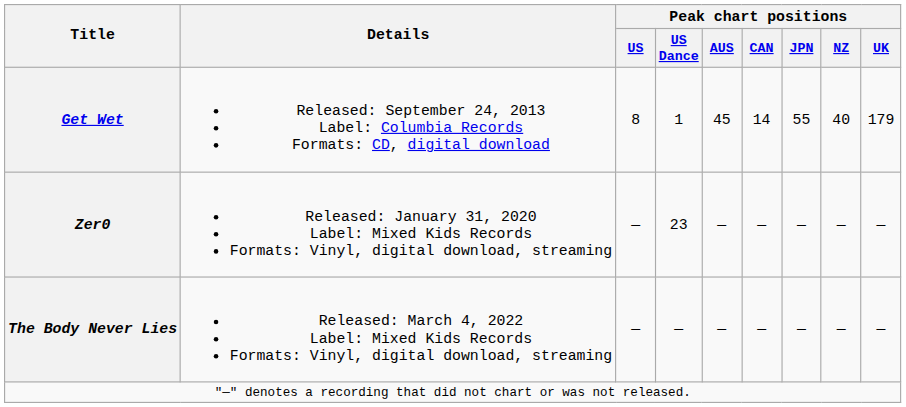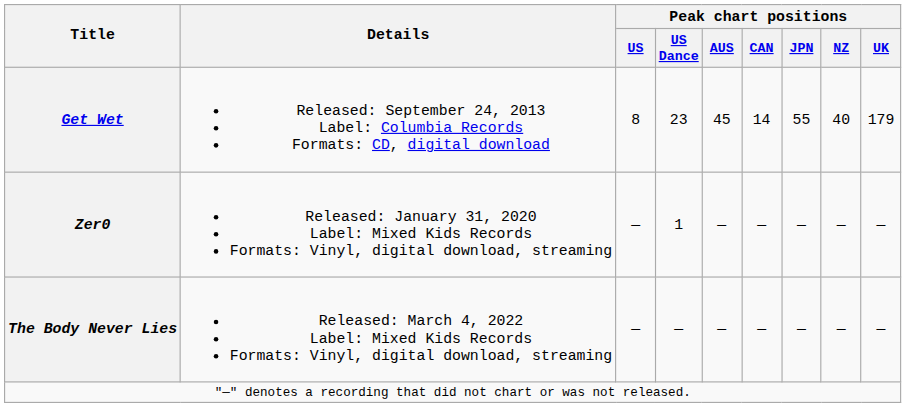(679, 120) 1 -> (679, 120) 23
(679, 225) 23 -> (679, 225) 1
